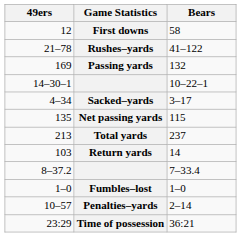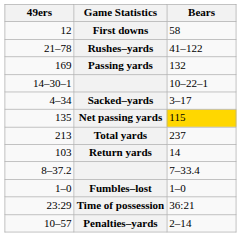(177, 118) no background -> (177, 118) gold background
rows swapped: (58, 205) <-> (59, 223)
